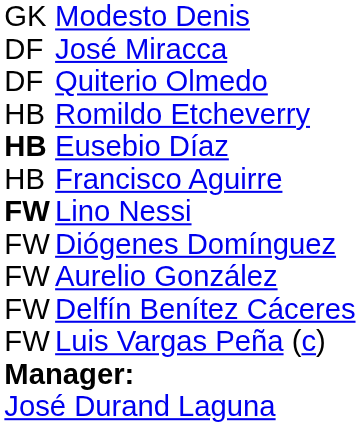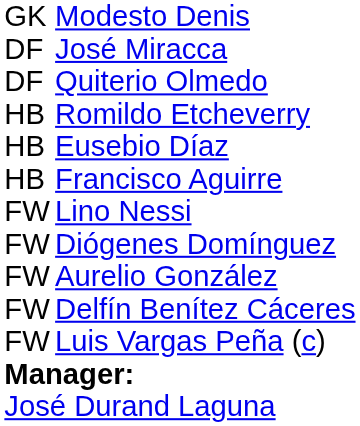(25, 146) bold -> (25, 146) normal
(27, 211) bold -> (27, 211) normal
